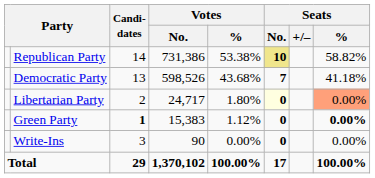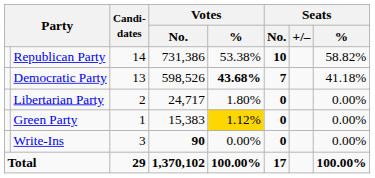(280, 57) khaki background -> (280, 57) no background
(240, 78) normal -> (239, 78) bold
(283, 99) lightyellow background -> (283, 99) no background
(349, 99) lightsalmon background -> (349, 99) no background
(142, 120) bold -> (142, 120) normal
(244, 120) no background -> (244, 120) gold background
(348, 120) bold -> (349, 120) normal
(198, 141) normal -> (198, 141) bold
